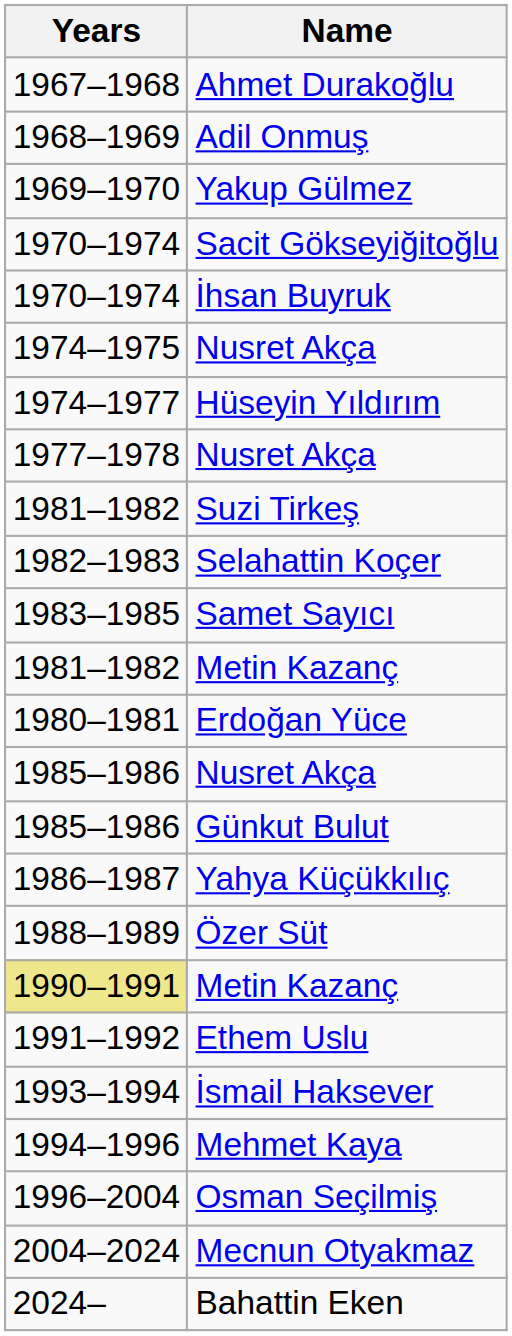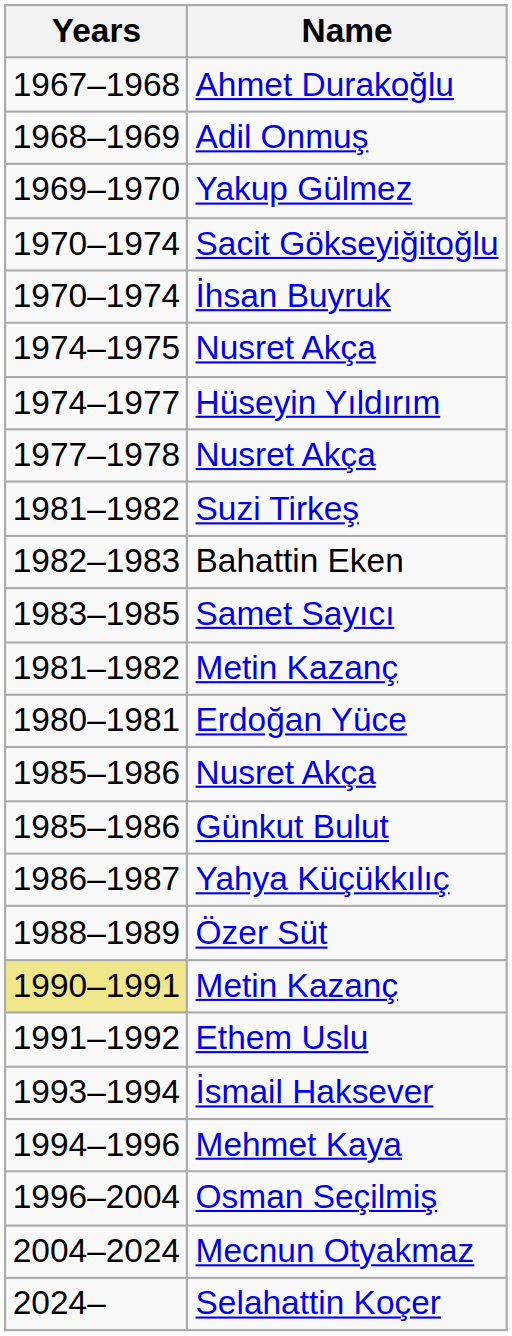(318, 561) Selahattin Koçer -> (300, 561) Bahattin Eken
(300, 1303) Bahattin Eken -> (318, 1303) Selahattin Koçer
